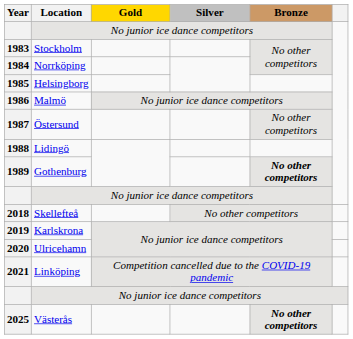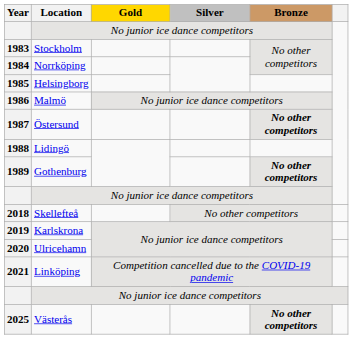(291, 124) normal -> (291, 124) bold
